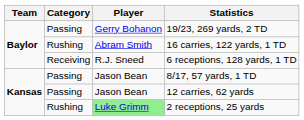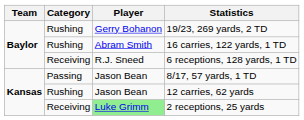(64, 29) Passing -> (65, 29) Rushing
(64, 91) Passing -> (65, 91) Rushing
(65, 107) Rushing -> (68, 107) Receiving
